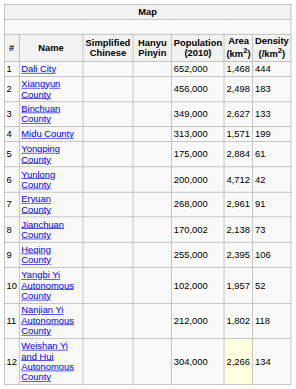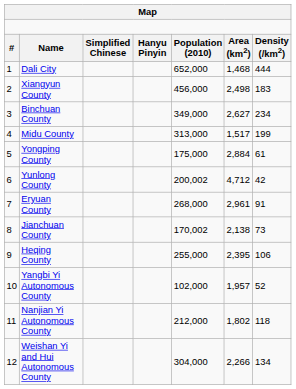(263, 115) 133 -> (263, 115) 234
(238, 135) 1,571 -> (238, 135) 1,517
(191, 180) 200,000 -> (191, 180) 200,002
(238, 362) lightyellow background -> (238, 362) no background
